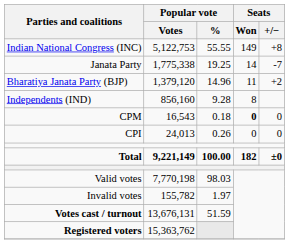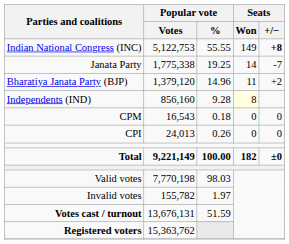(276, 47) normal -> (276, 47) bold
(254, 99) no background -> (254, 99) lightyellow background
(254, 117) bold -> (254, 117) normal
